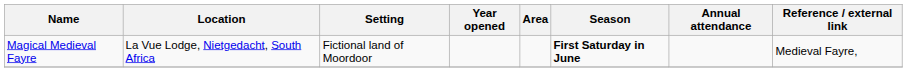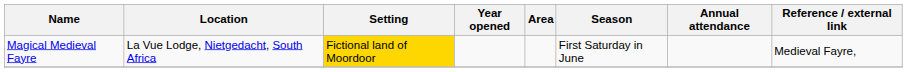(363, 51) no background -> (367, 51) gold background
(599, 51) bold -> (601, 51) normal
